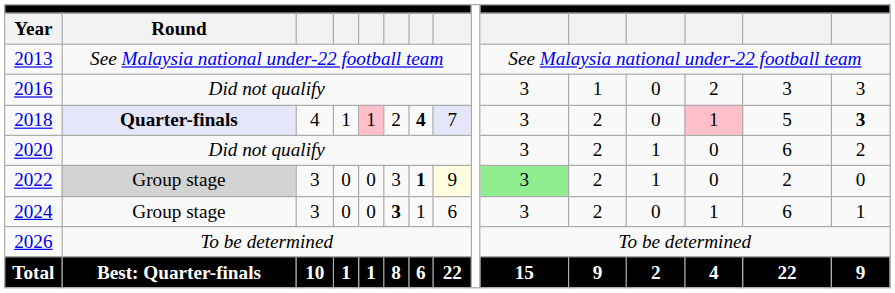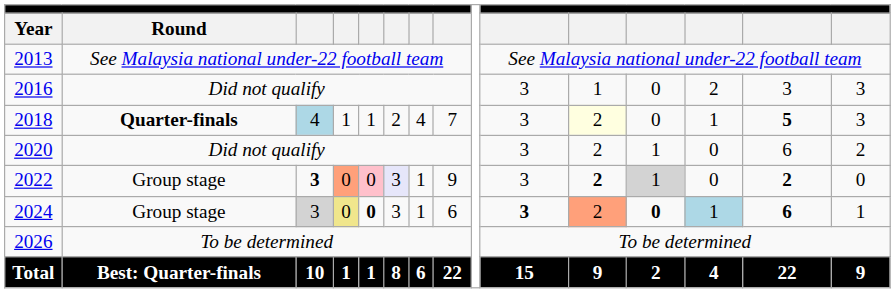(179, 119) lavender background -> (179, 119) no background
(315, 119) no background -> (315, 119) lightblue background
(371, 119) pink background -> (371, 119) no background
(421, 119) bold -> (421, 119) normal
(452, 119) lavender background -> (452, 119) no background
(598, 119) no background -> (598, 119) lightyellow background
(714, 119) pink background -> (714, 119) no background
(787, 119) normal -> (787, 119) bold
(860, 119) bold -> (860, 119) normal
(179, 180) lightgrey background -> (179, 180) no background
(315, 180) normal -> (315, 180) bold
(346, 180) no background -> (346, 180) lightsalmon background
(371, 180) no background -> (371, 180) pink background
(396, 180) no background -> (396, 180) lavender background
(421, 180) bold -> (421, 180) normal
(452, 180) lightyellow background -> (452, 180) no background
(524, 180) lightgreen background -> (524, 180) no background
(598, 180) normal -> (598, 180) bold
(656, 180) no background -> (656, 180) lightgrey background
(787, 180) normal -> (787, 180) bold
(315, 211) no background -> (315, 211) lightgrey background
(346, 211) no background -> (346, 211) khaki background
(371, 211) normal -> (371, 211) bold
(396, 211) bold -> (396, 211) normal
(524, 211) normal -> (524, 211) bold
(598, 211) no background -> (598, 211) lightsalmon background
(656, 211) normal -> (656, 211) bold
(714, 211) no background -> (714, 211) lightblue background
(787, 211) normal -> (787, 211) bold
